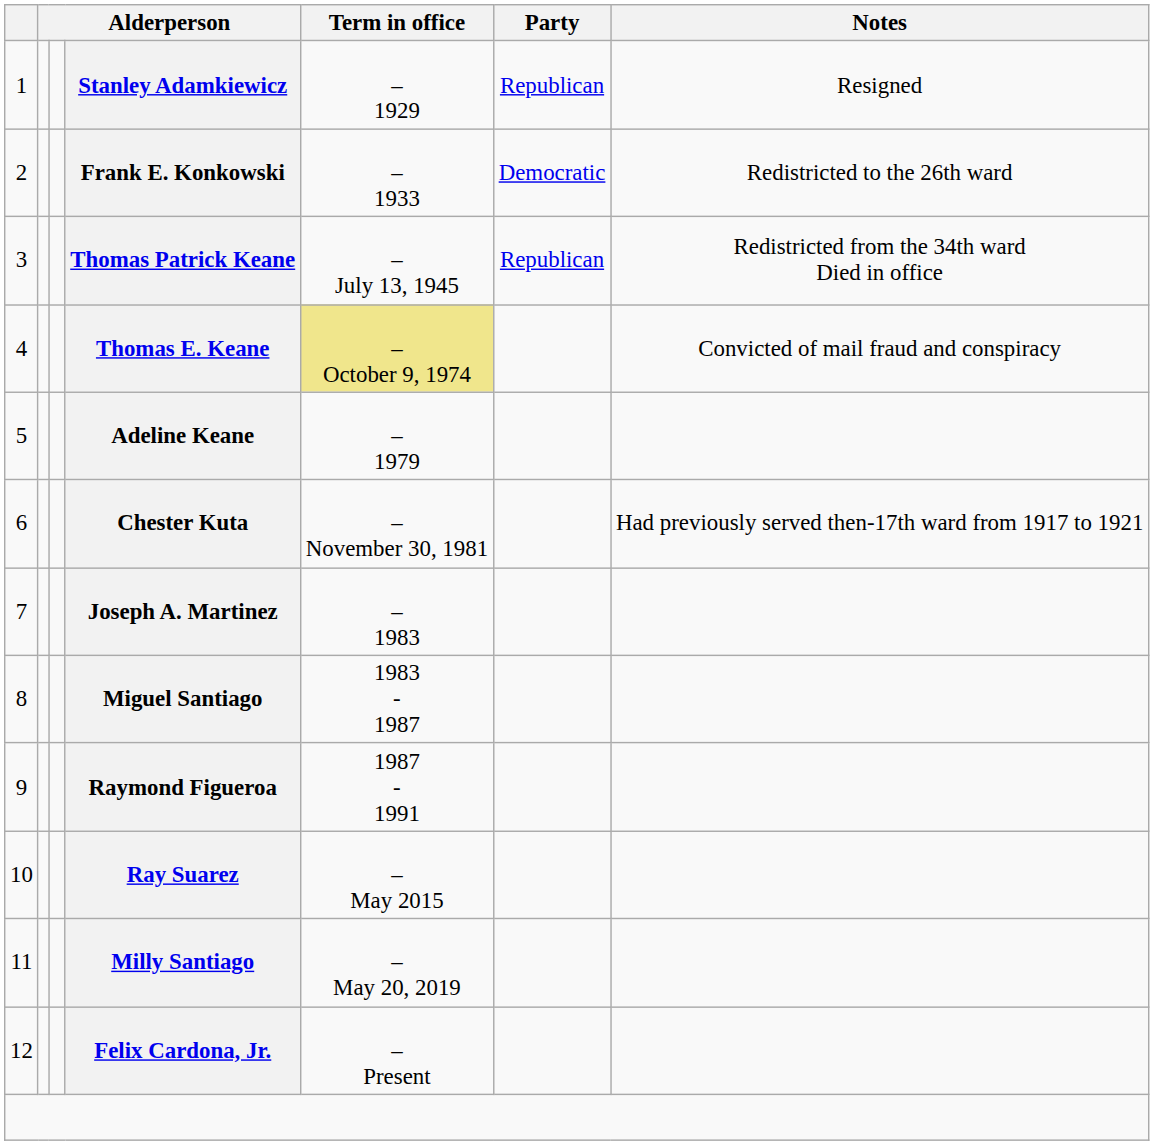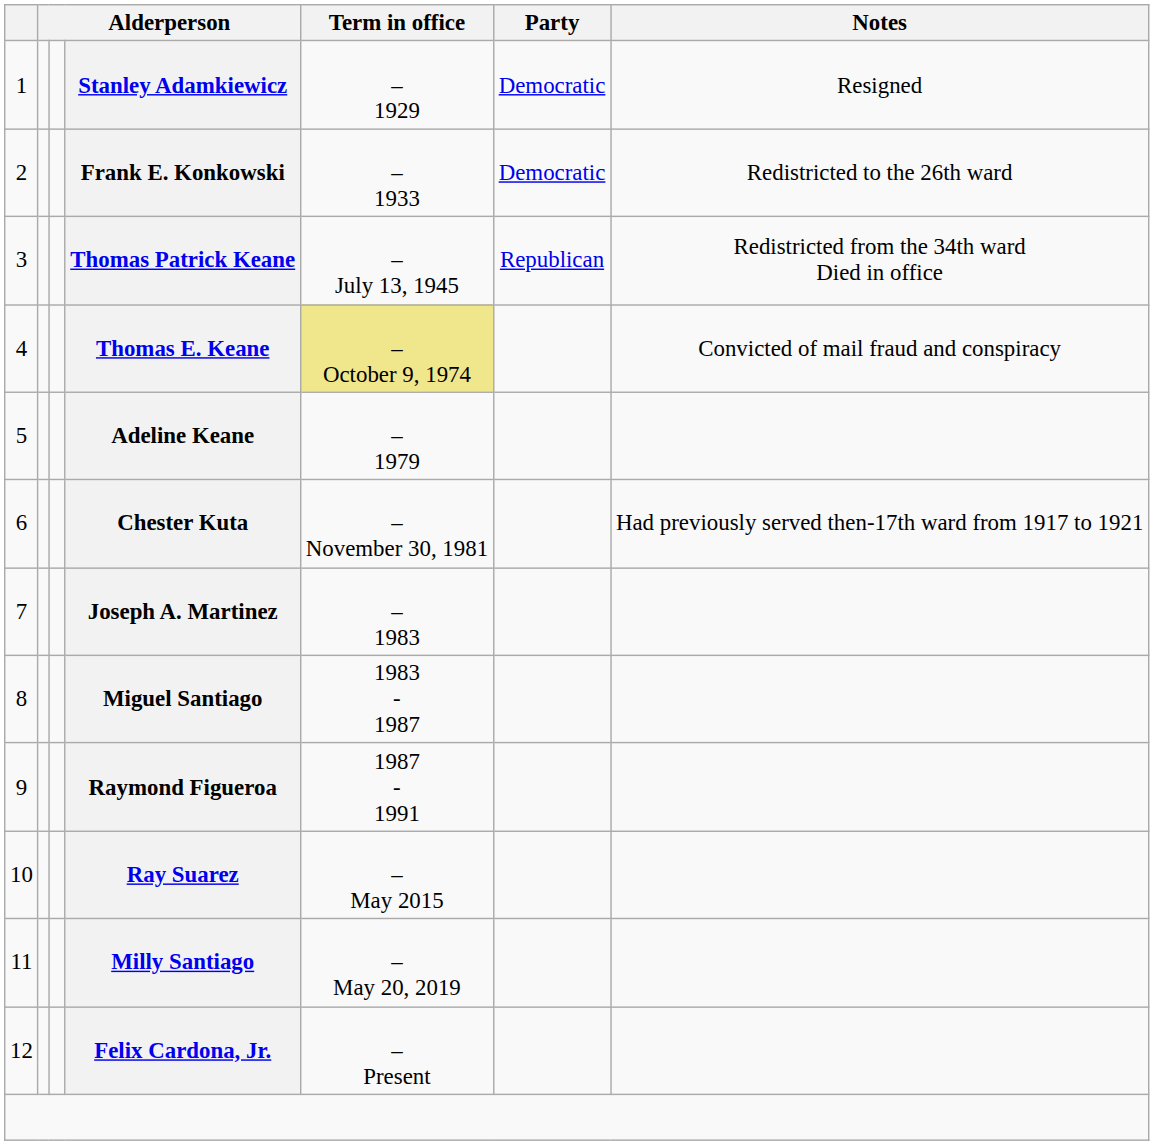(552, 84) Republican -> (552, 84) Democratic
